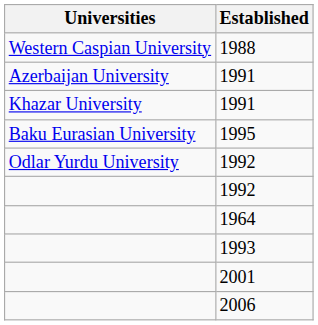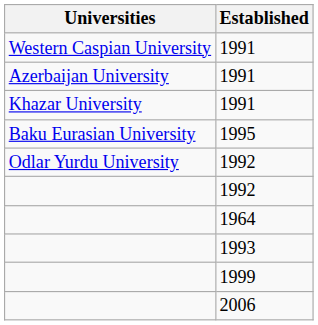(238, 47) 1988 -> (238, 47) 1991
(238, 276) 2001 -> (238, 276) 1999
